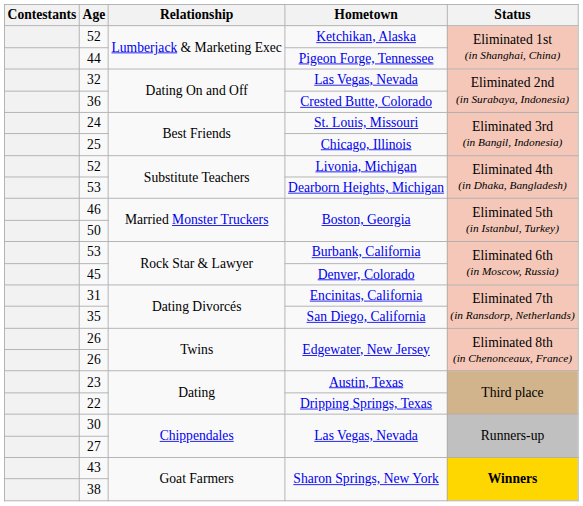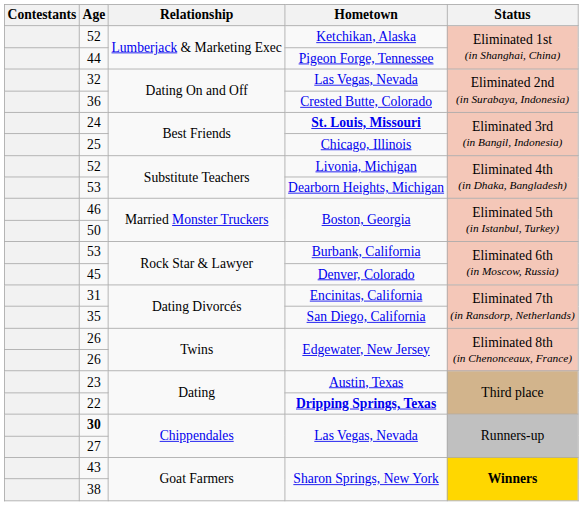(366, 123) normal -> (366, 123) bold
(366, 403) normal -> (366, 403) bold
(94, 425) normal -> (94, 425) bold
